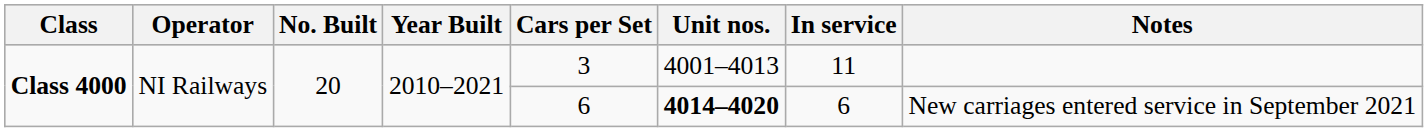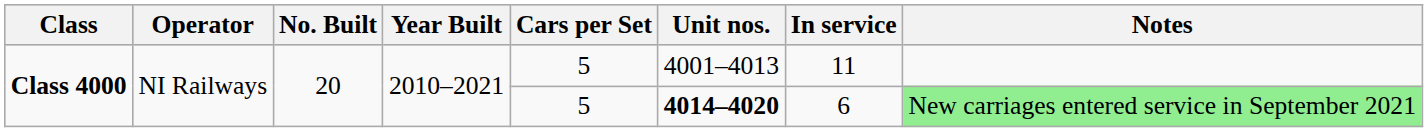(584, 65) 3 -> (584, 65) 5
(584, 106) 6 -> (584, 106) 5
(1162, 106) no background -> (1162, 106) lightgreen background
